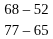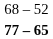(26, 30) normal -> (26, 30) bold
